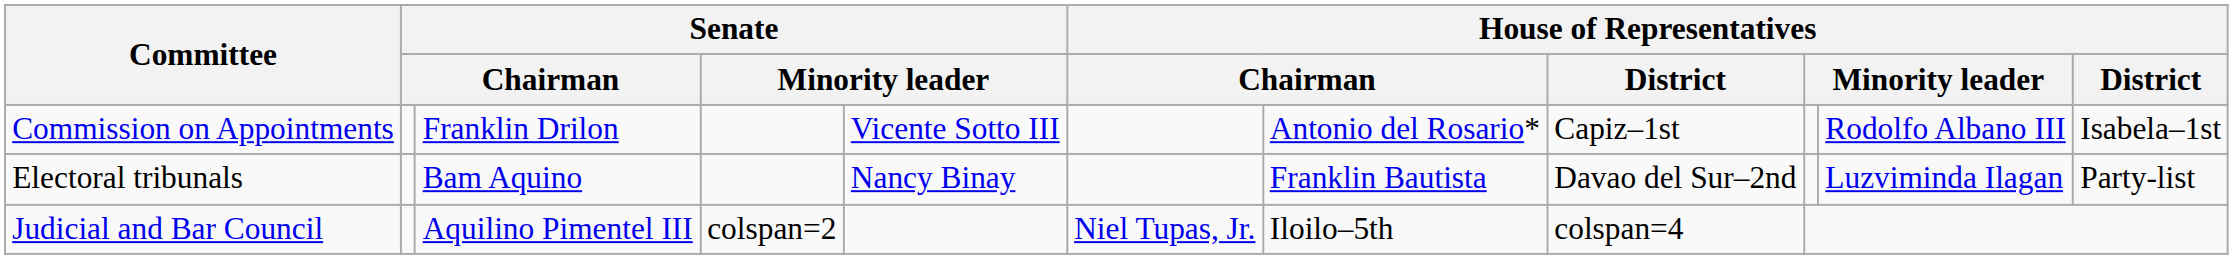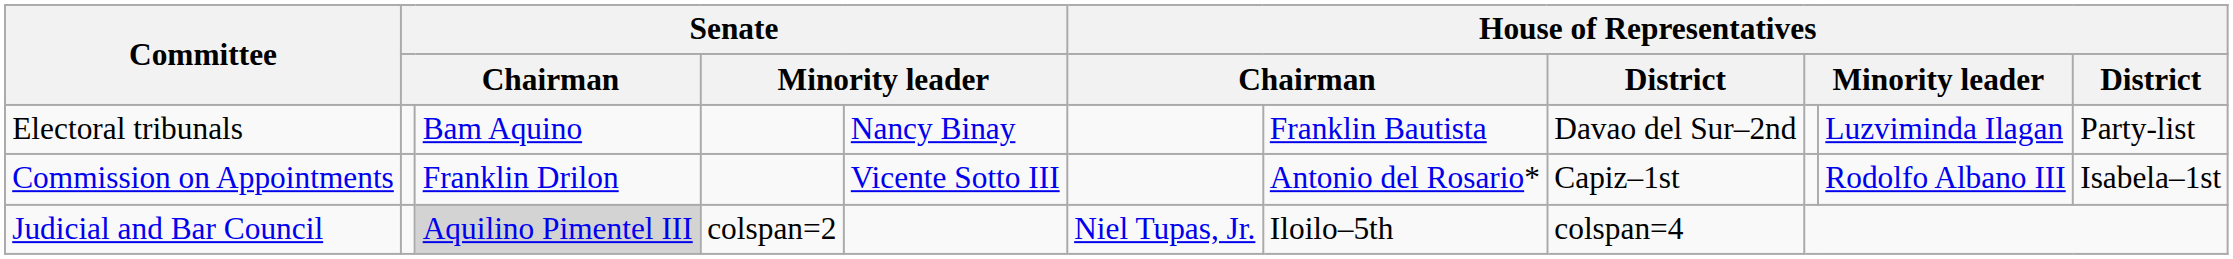rows swapped: (203, 128) <-> (128, 178)
(558, 228) no background -> (558, 228) lightgrey background
